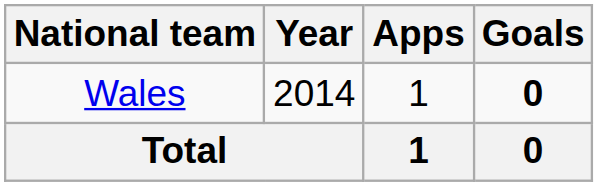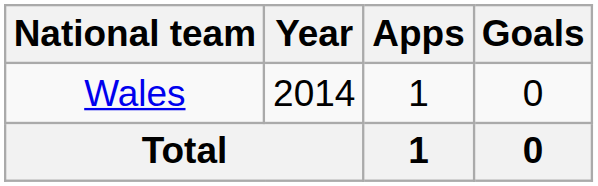(533, 92) bold -> (533, 92) normal
